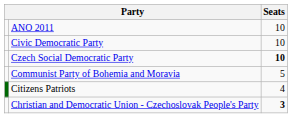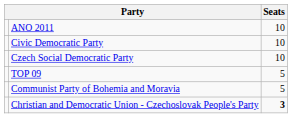(280, 58) bold -> (280, 58) normal
+ row: (26, 74)
- row: (43, 89)
